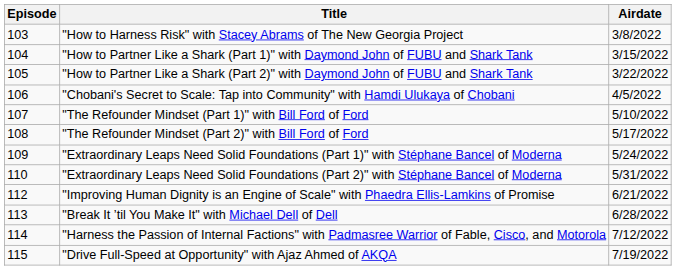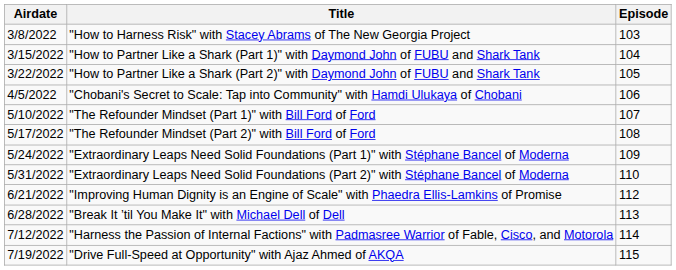columns swapped: (32, 14) <-> (640, 14)
